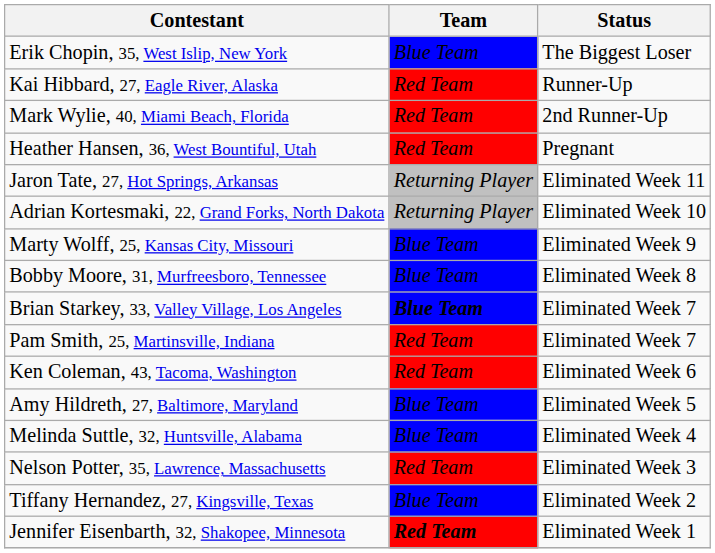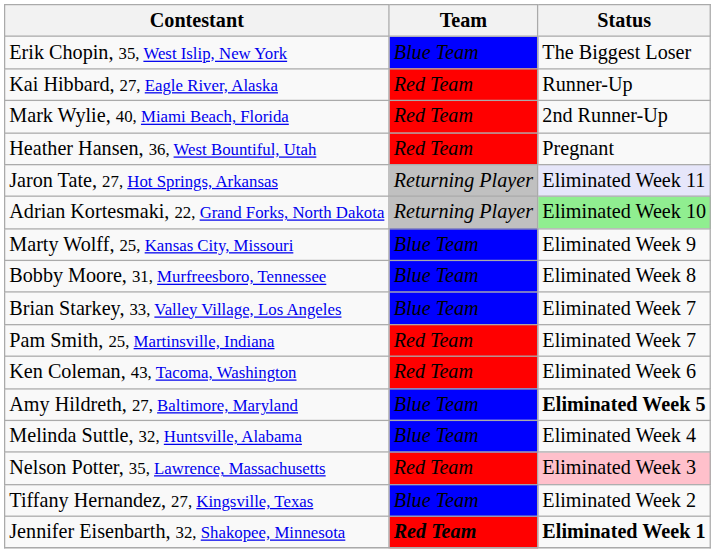(624, 180) no background -> (624, 180) lavender background
(624, 212) no background -> (624, 212) lightgreen background
(438, 308) bold -> (436, 308) normal
(619, 404) normal -> (624, 404) bold
(619, 468) no background -> (619, 468) pink background
(619, 532) normal -> (624, 532) bold
